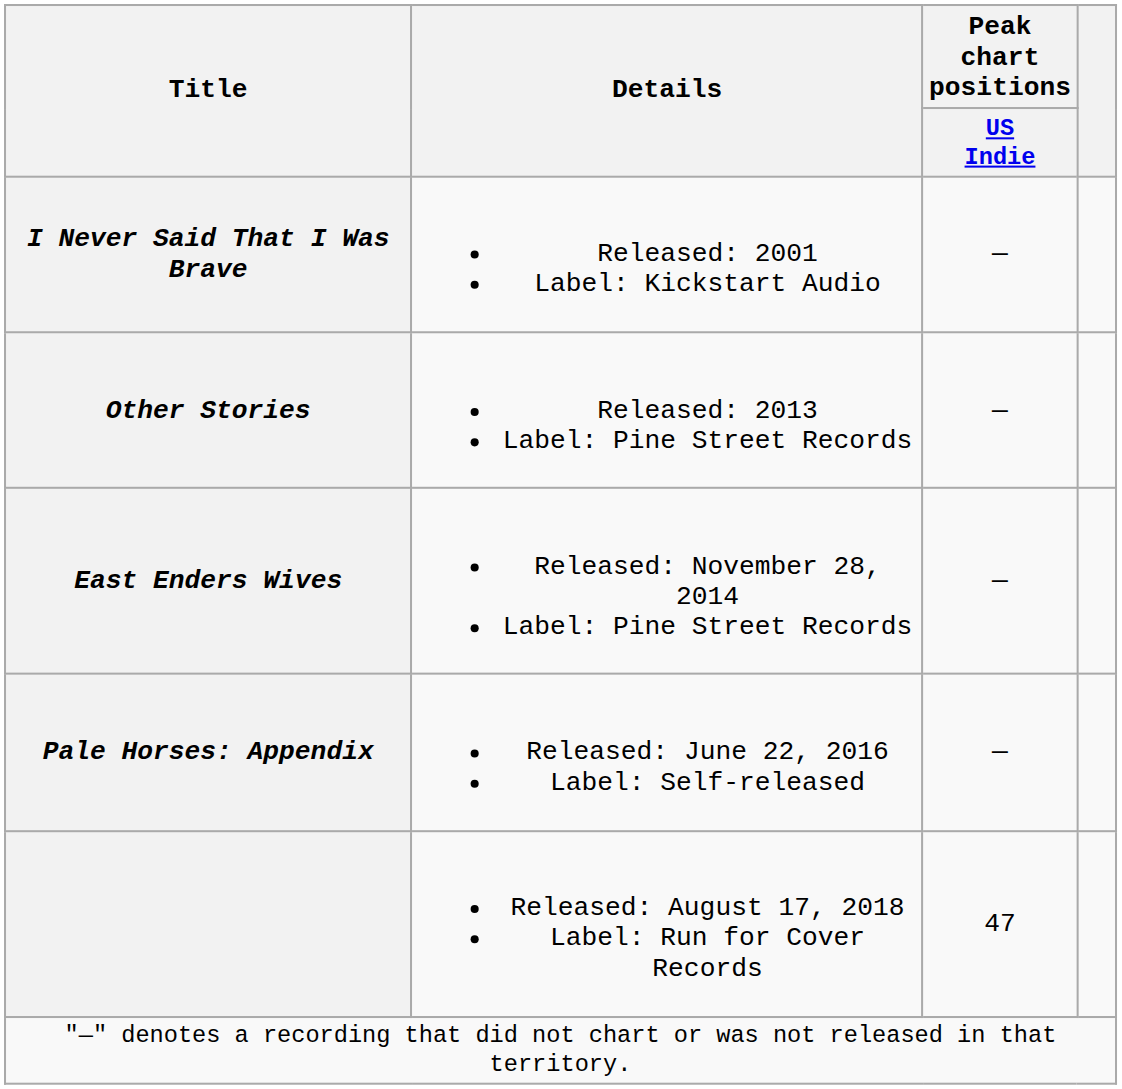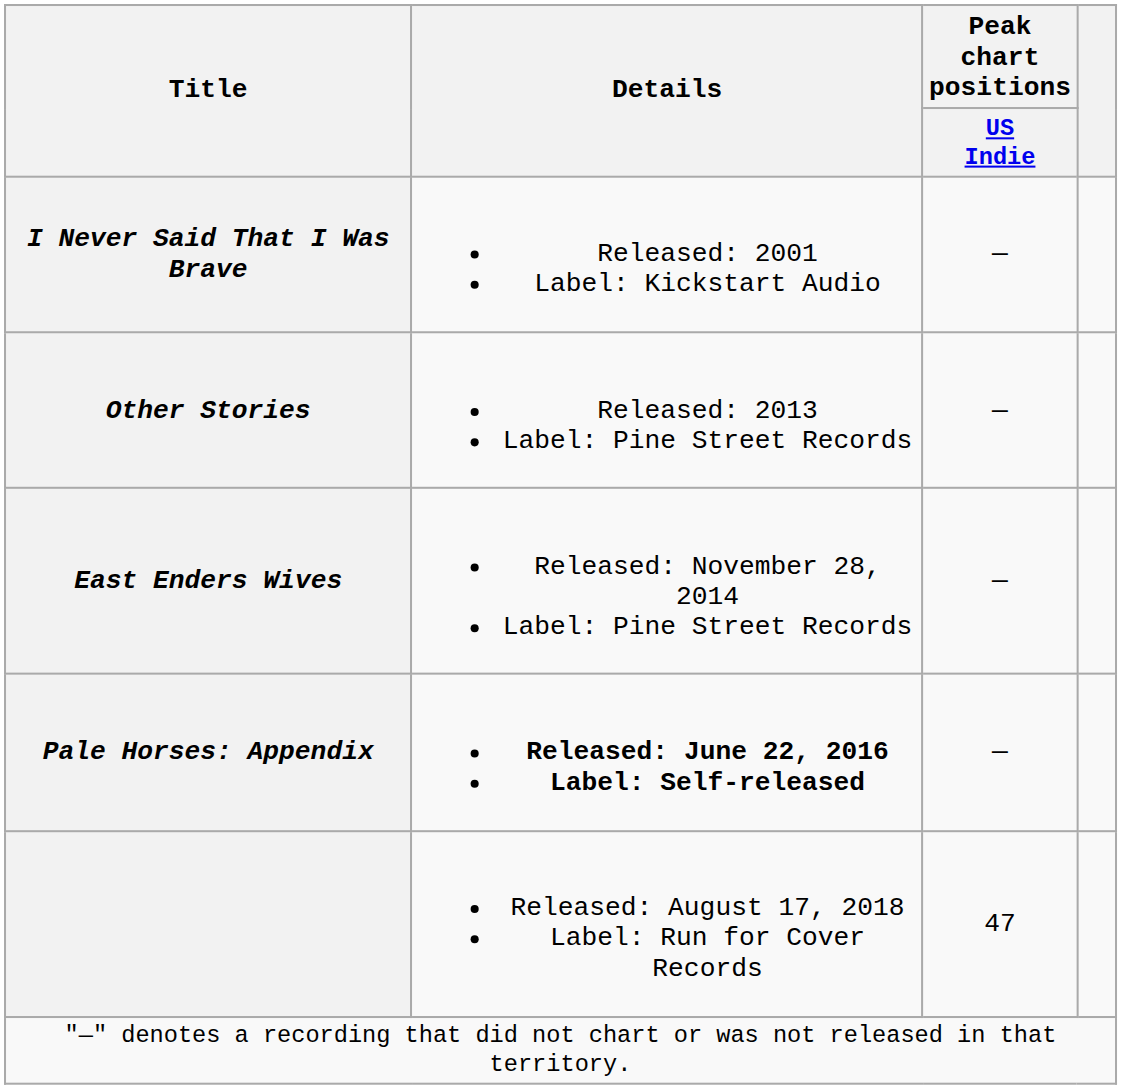(667, 768) normal -> (667, 768) bold
